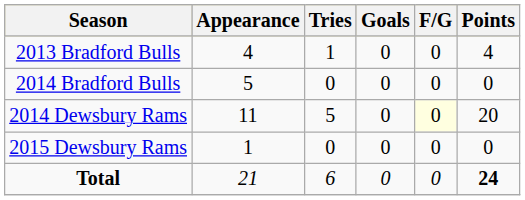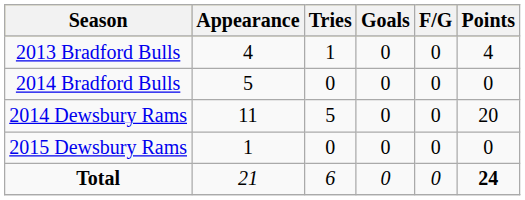(436, 115) lightyellow background -> (436, 115) no background
